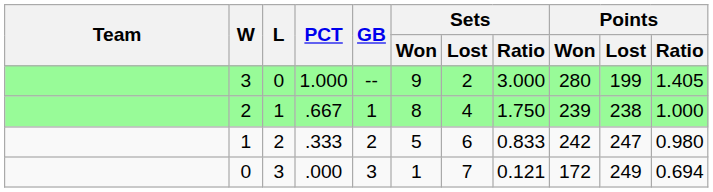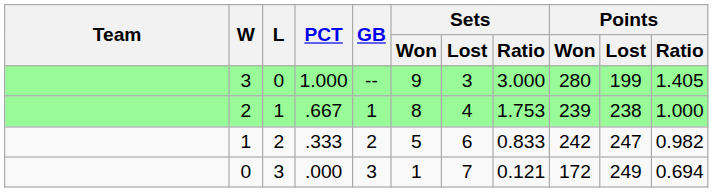(467, 80) 2 -> (467, 80) 3
(521, 111) 1.750 -> (521, 111) 1.753
(680, 141) 0.980 -> (680, 141) 0.982
